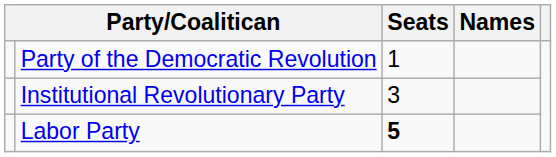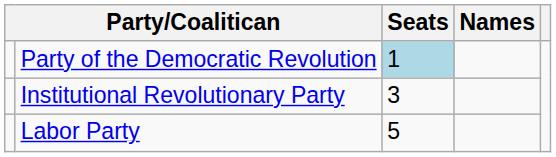(394, 59) no background -> (394, 59) lightblue background
(394, 132) bold -> (394, 132) normal
